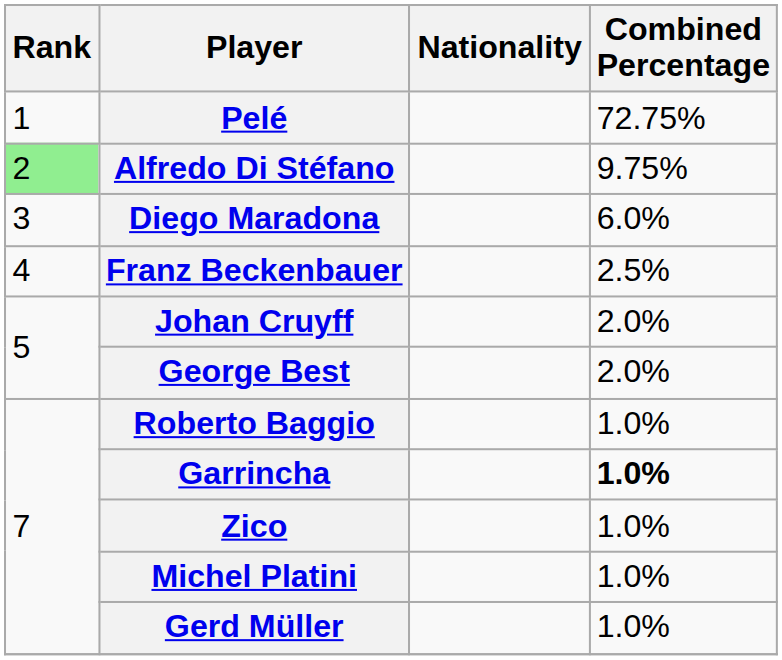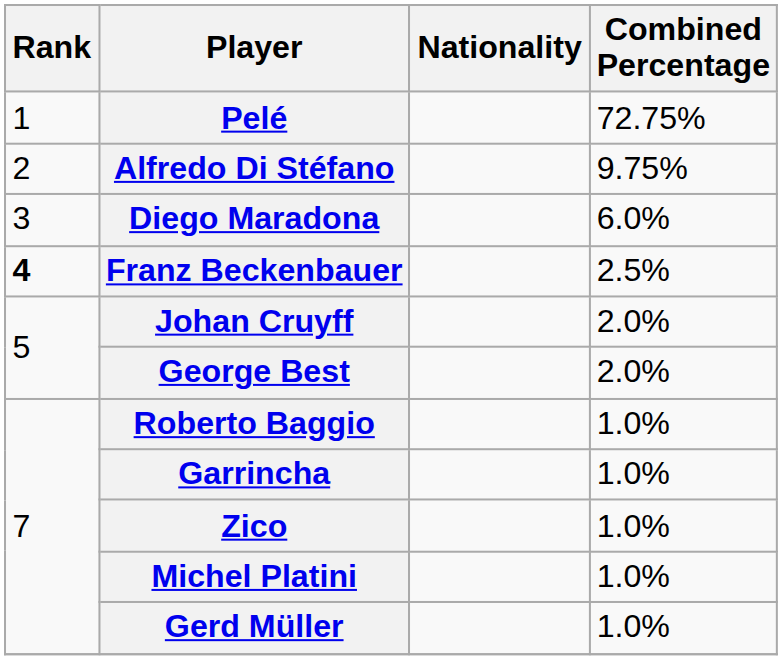(21, 168) lightgreen background -> (21, 168) no background
(21, 270) normal -> (21, 270) bold
(633, 474) bold -> (633, 474) normal
